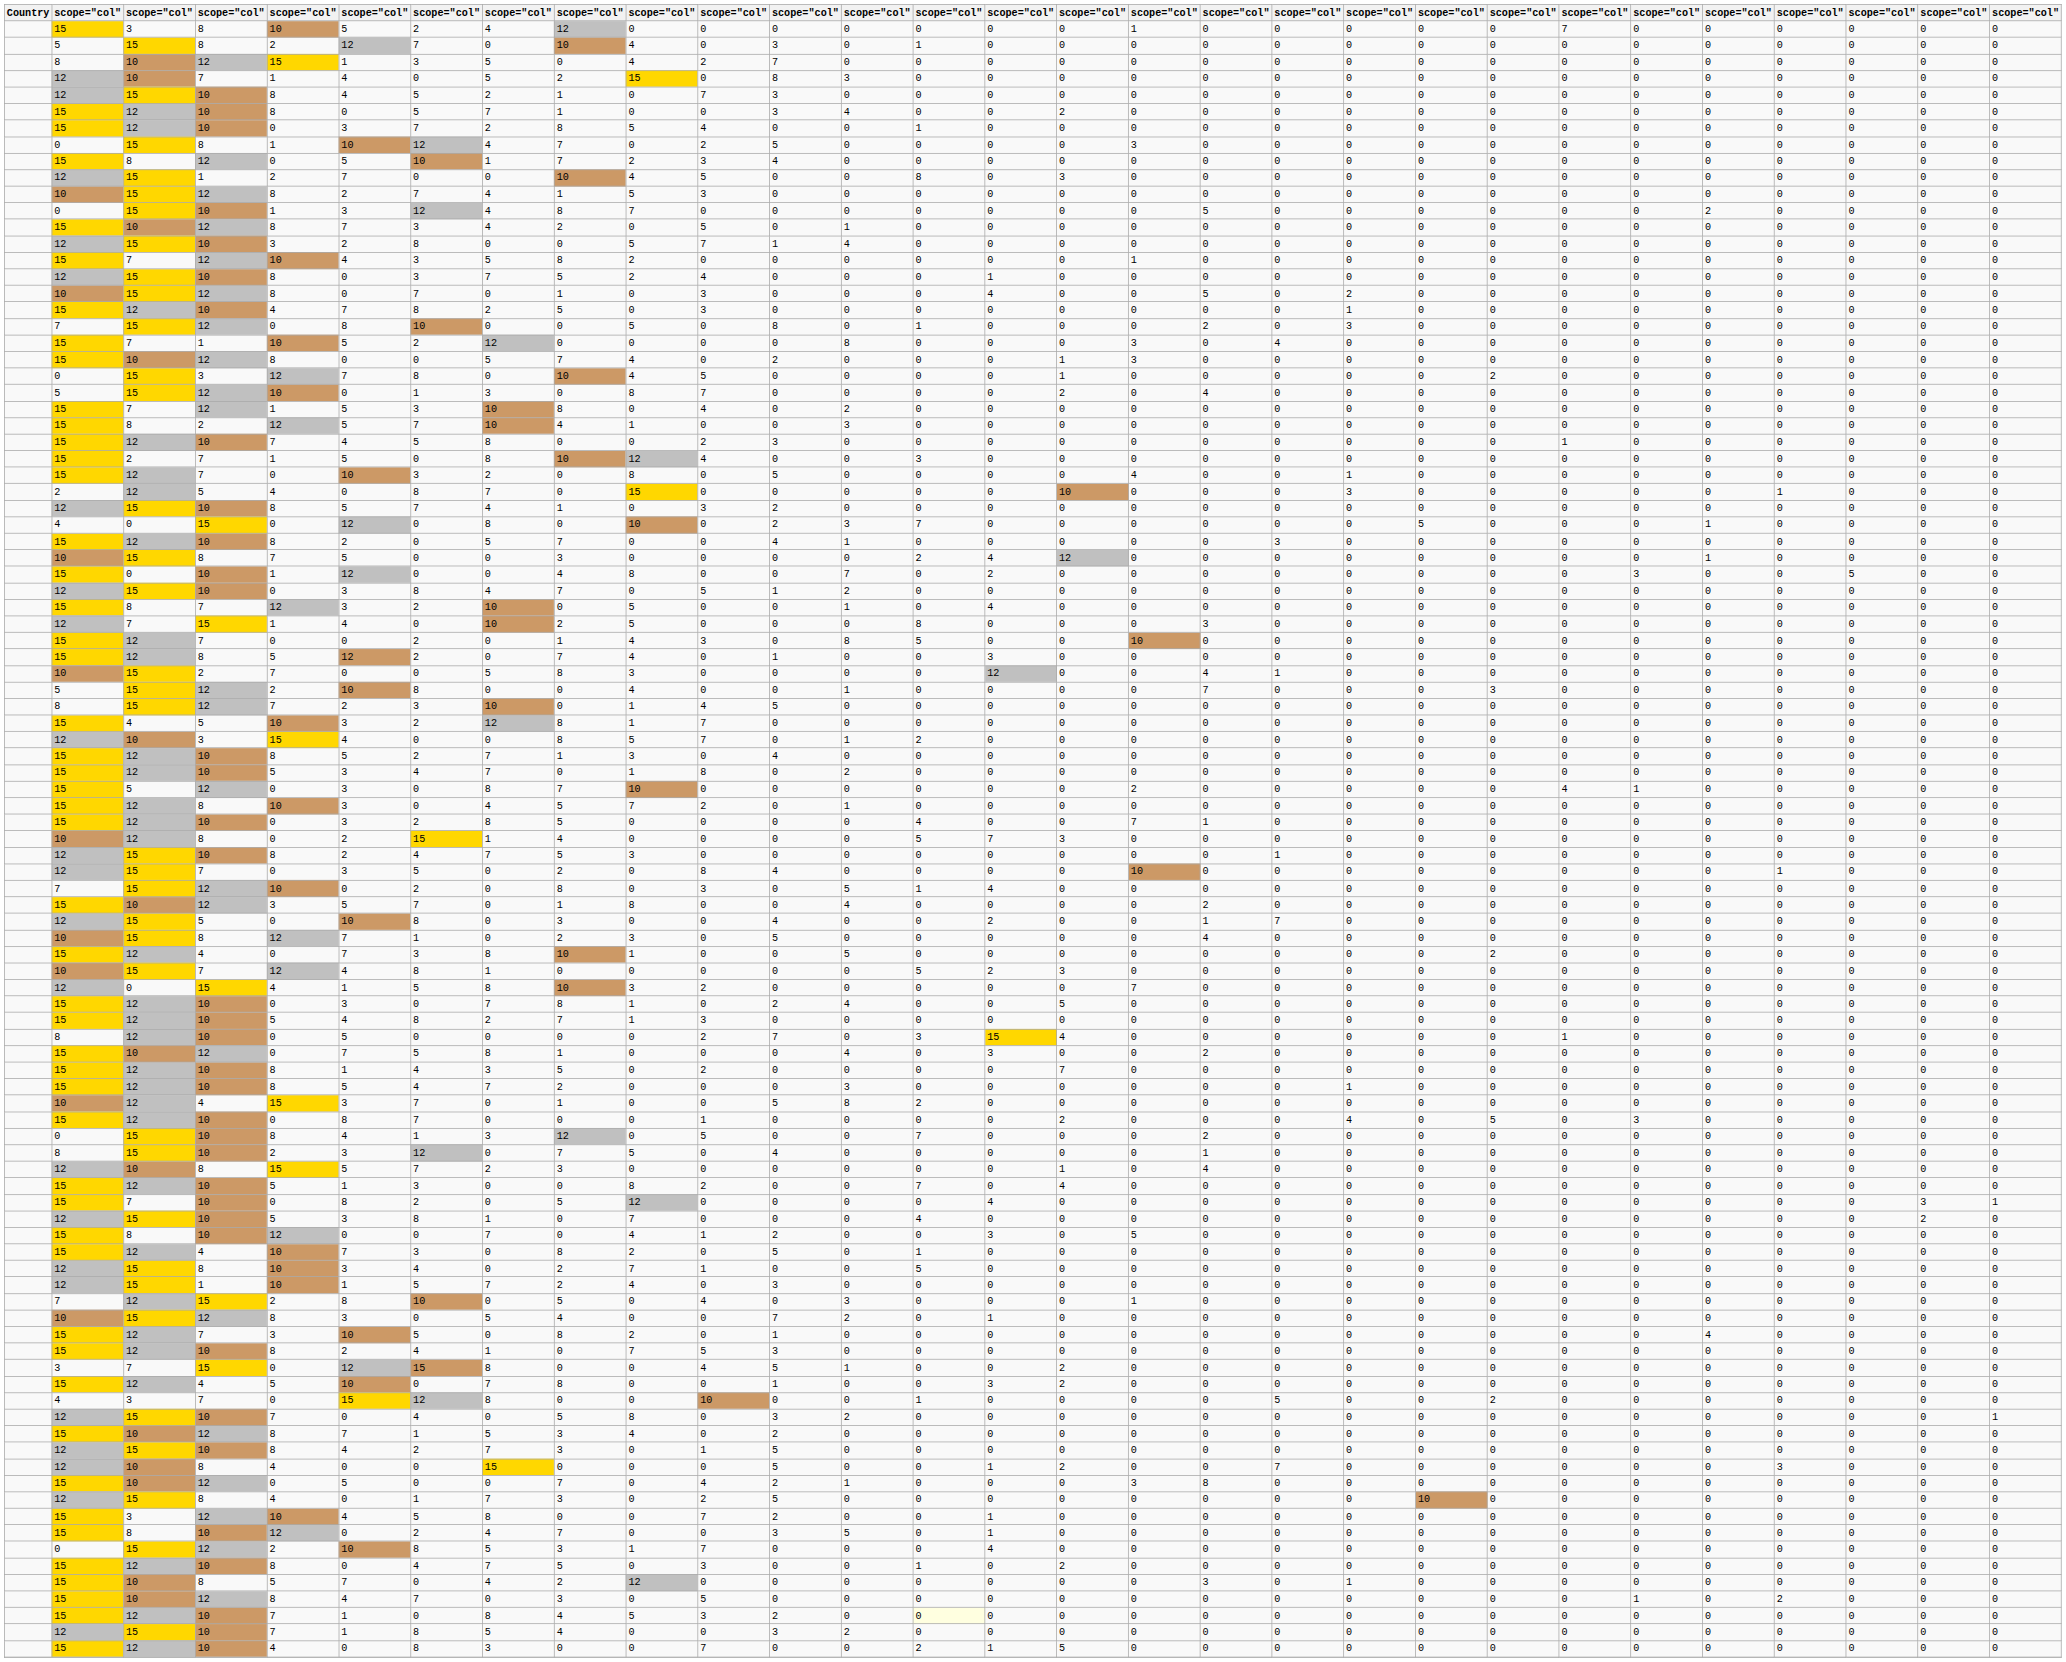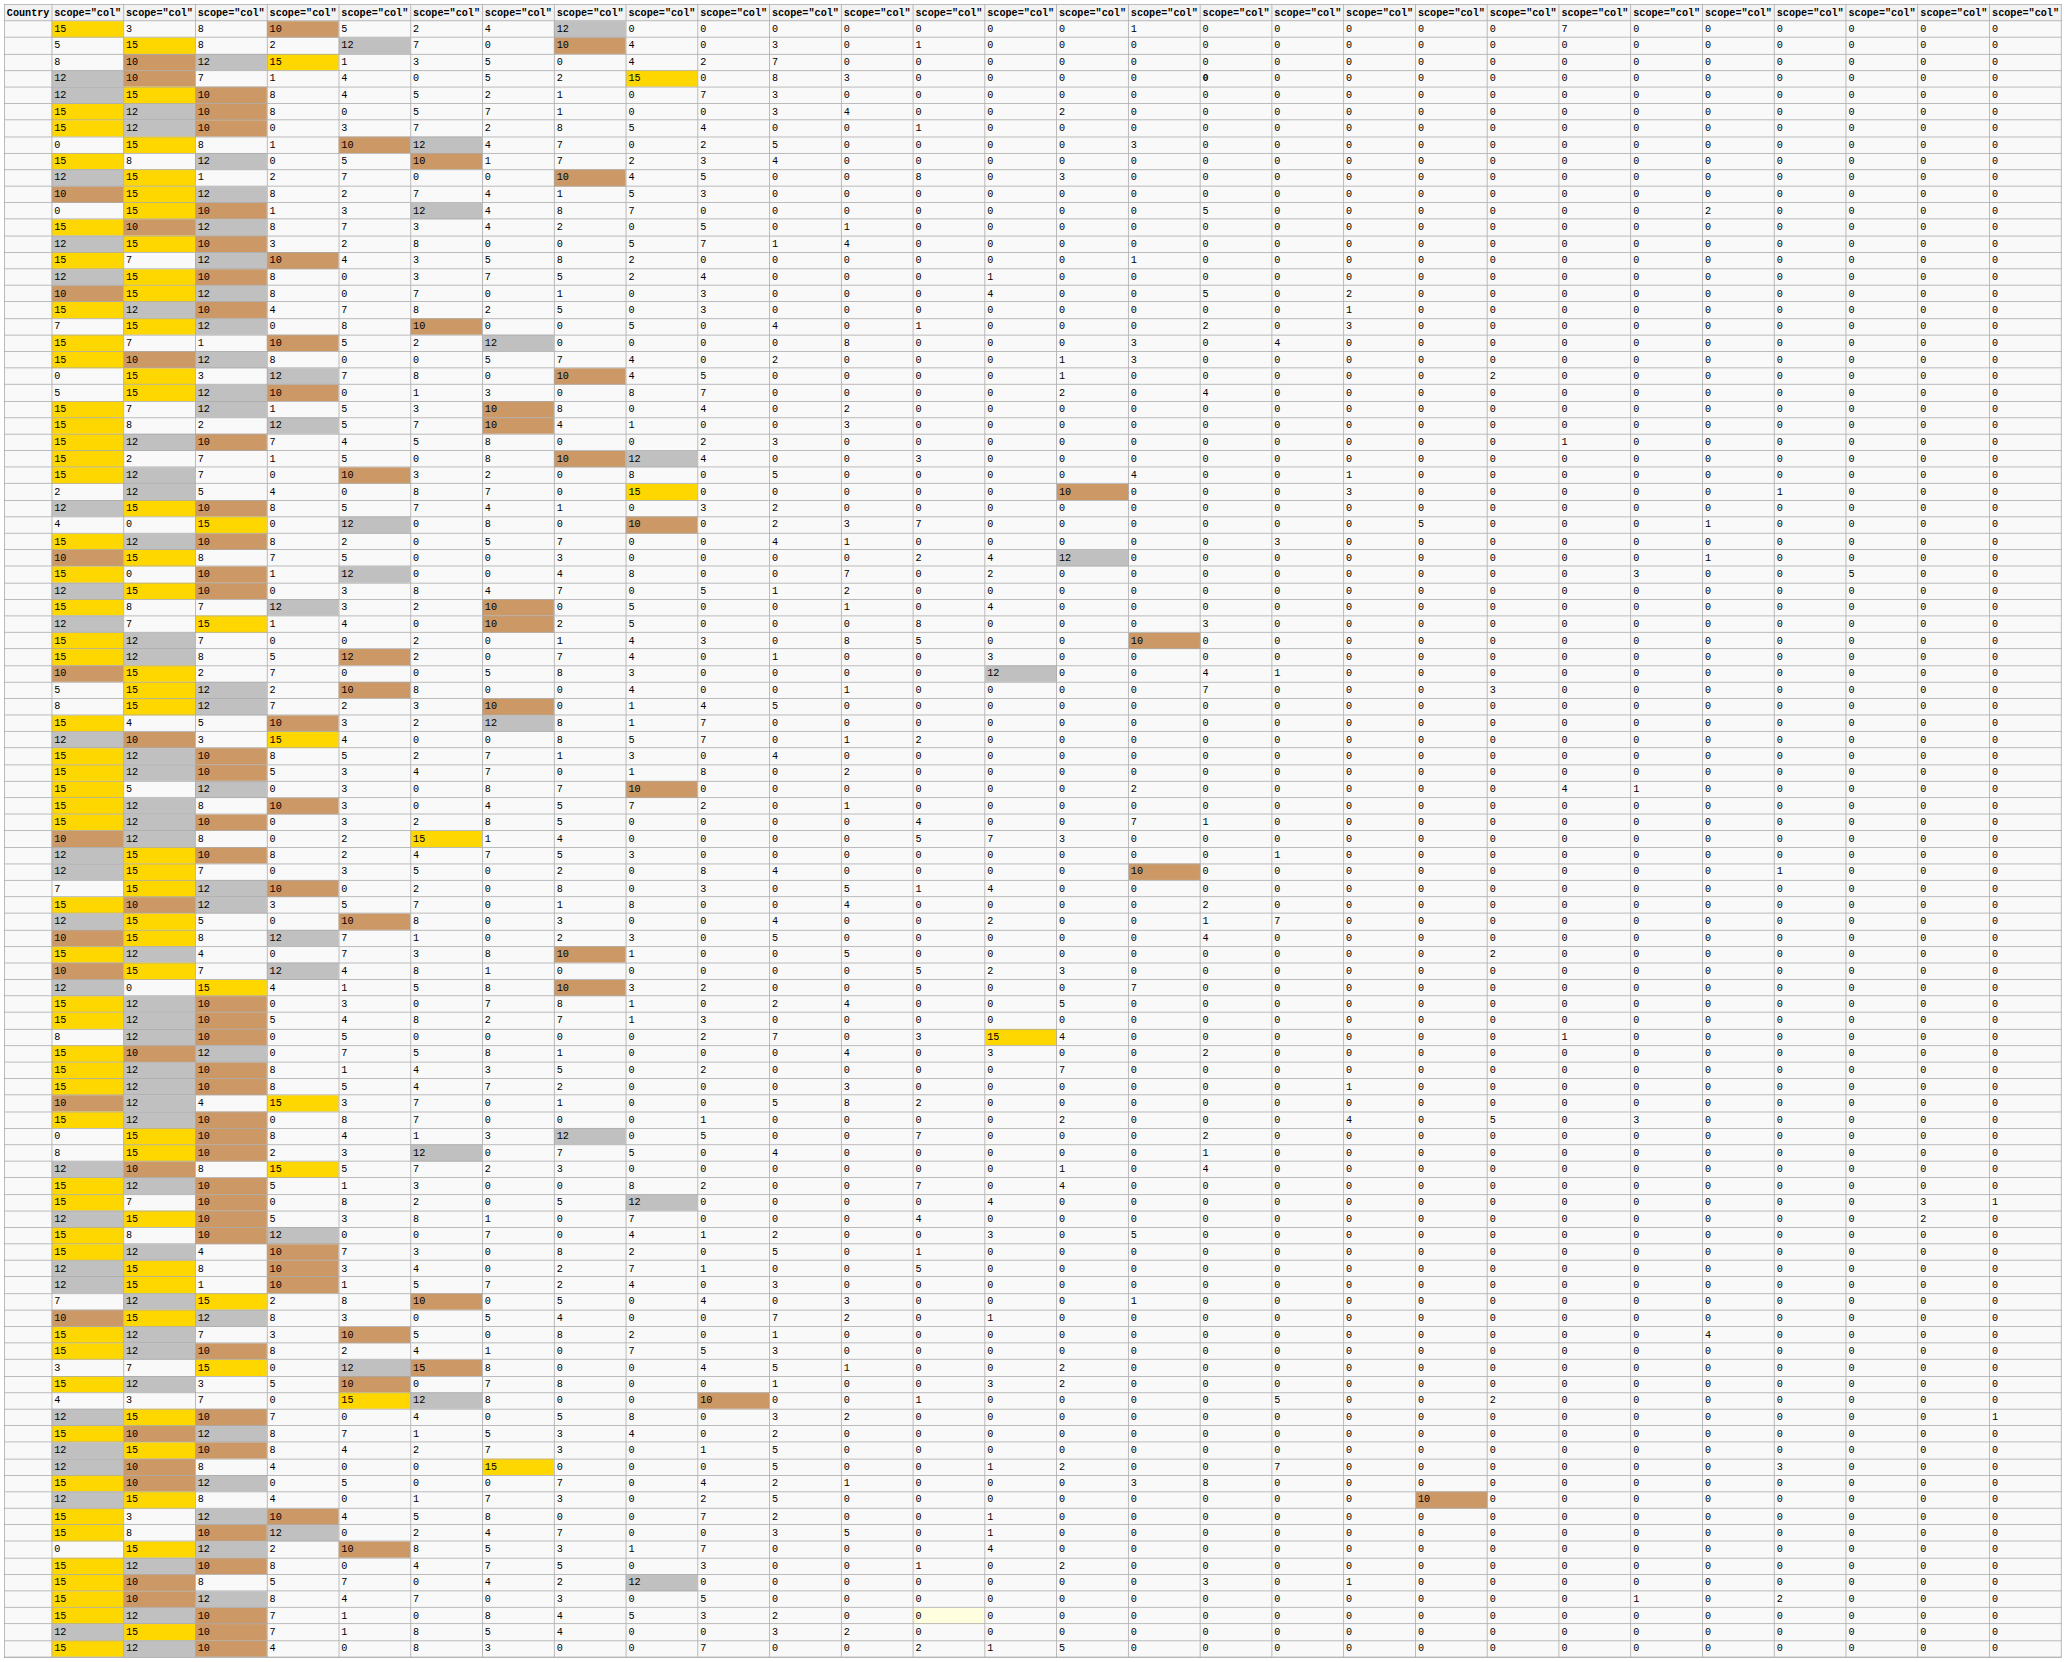(1206, 79) normal -> (1206, 79) bold
(775, 327) 8 -> (775, 327) 4
(201, 1384) 4 -> (201, 1384) 3
